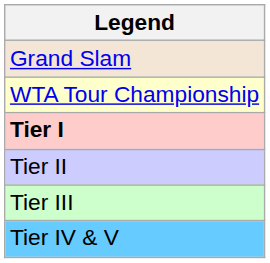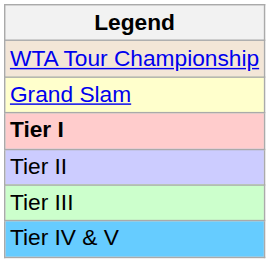(71, 58) Grand Slam -> (135, 58) WTA Tour Championship
(135, 94) WTA Tour Championship -> (71, 94) Grand Slam
